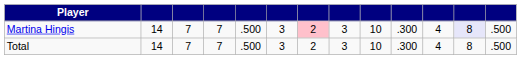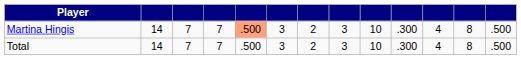(251, 29) no background -> (251, 29) lightsalmon background
(313, 29) pink background -> (313, 29) no background
(470, 29) lavender background -> (470, 29) no background
